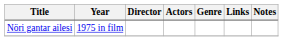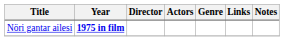(100, 28) normal -> (100, 28) bold
